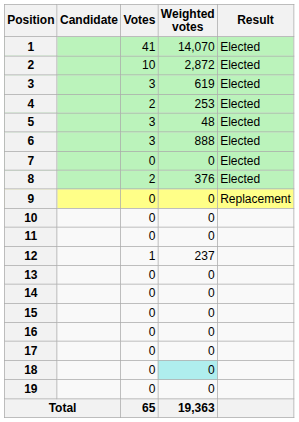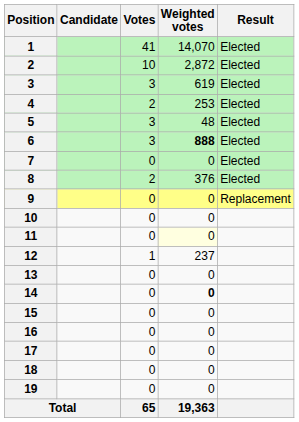(205, 141) normal -> (205, 141) bold
(211, 236) no background -> (211, 236) lightyellow background
(211, 293) normal -> (211, 293) bold
(211, 370) paleturquoise background -> (211, 370) no background
